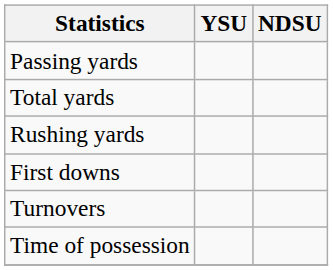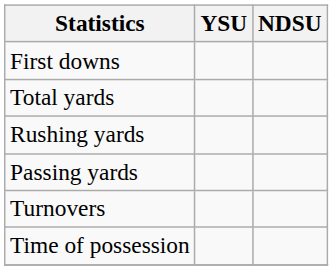rows swapped: (65, 171) <-> (74, 60)
